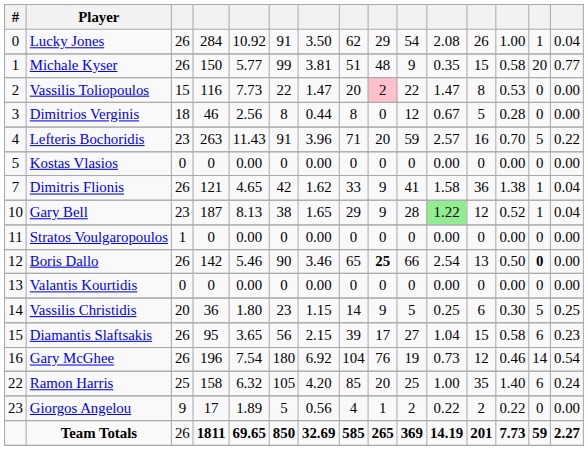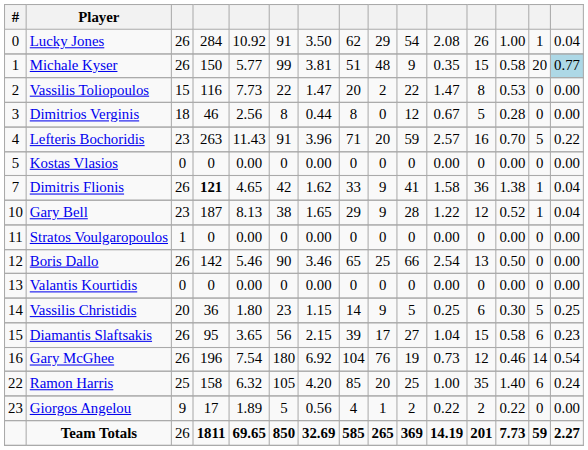(567, 66) no background -> (567, 66) lightblue background
(383, 90) pink background -> (383, 90) no background
(211, 188) normal -> (211, 188) bold
(447, 212) lightgreen background -> (447, 212) no background
(383, 261) bold -> (383, 261) normal
(540, 261) bold -> (540, 261) normal
